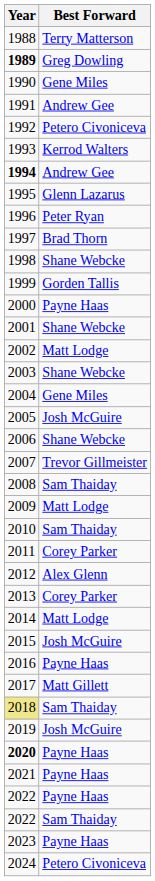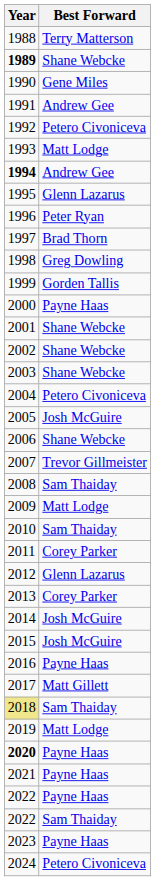(83, 60) Greg Dowling -> (84, 60) Shane Webcke
(85, 149) Kerrod Walters -> (75, 149) Matt Lodge
(84, 261) Shane Webcke -> (83, 261) Greg Dowling
(75, 350) Matt Lodge -> (84, 350) Shane Webcke
(75, 395) Gene Miles -> (94, 395) Petero Civoniceva
(75, 573) Alex Glenn -> (84, 573) Glenn Lazarus
(75, 618) Matt Lodge -> (82, 618) Josh McGuire
(82, 730) Josh McGuire -> (75, 730) Matt Lodge
